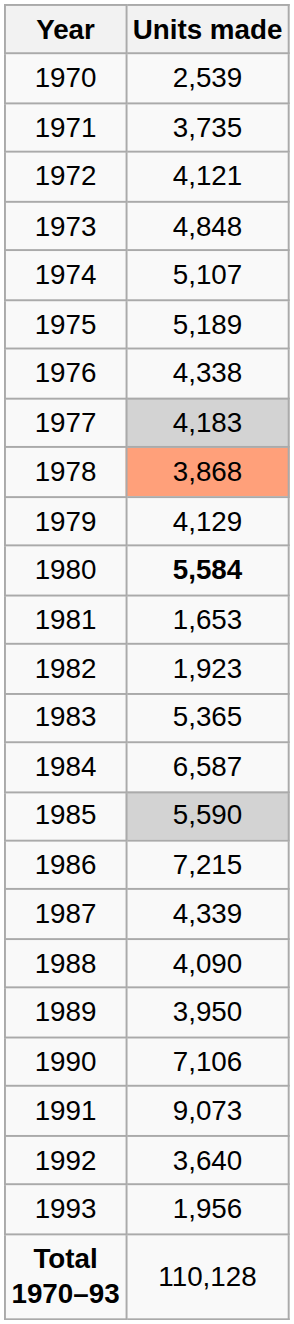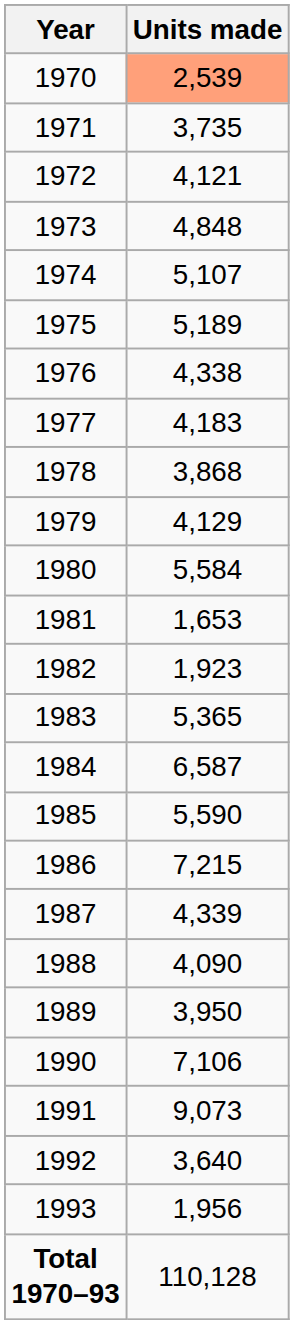(208, 78) no background -> (208, 78) lightsalmon background
(208, 422) lightgrey background -> (208, 422) no background
(208, 472) lightsalmon background -> (208, 472) no background
(208, 570) bold -> (208, 570) normal
(208, 816) lightgrey background -> (208, 816) no background
